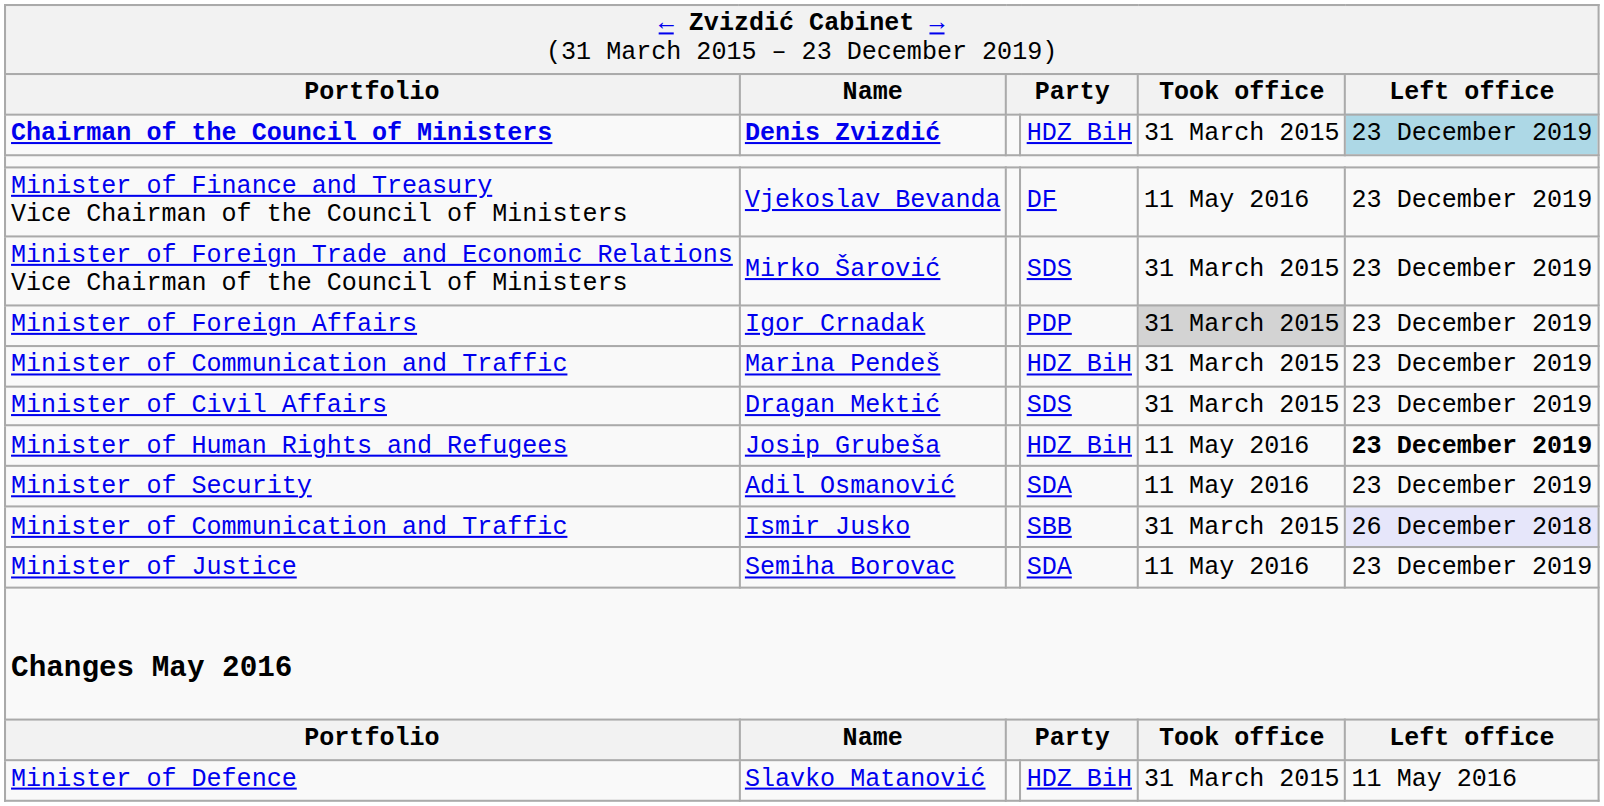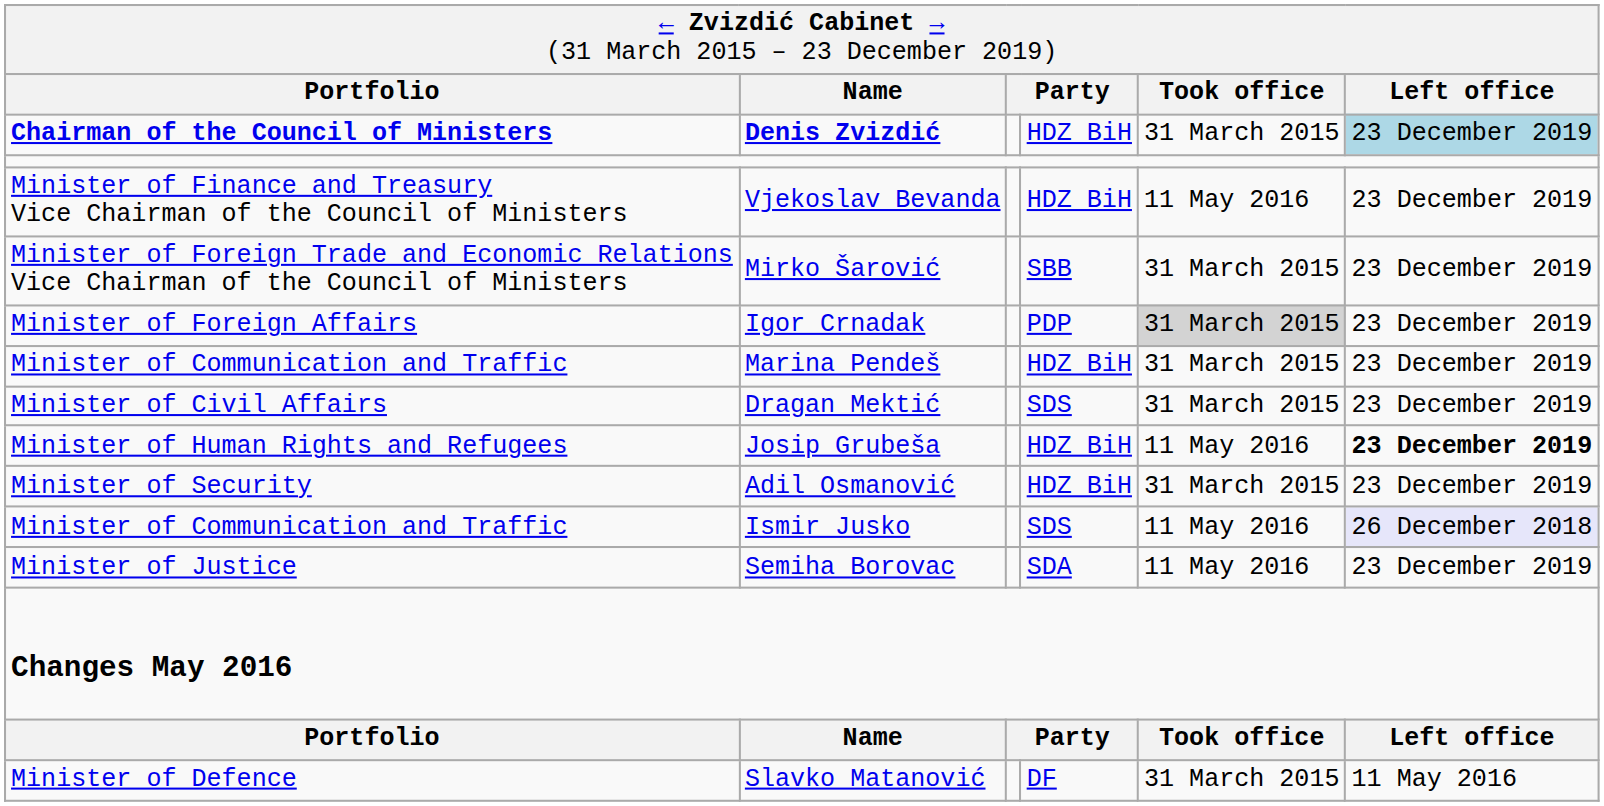(1042, 202) DF -> (1079, 202) HDZ BiH
(1049, 271) SDS -> (1049, 271) SBB
(1049, 487) SDA -> (1079, 487) HDZ BiH
(1227, 487) 11 May 2016 -> (1242, 487) 31 March 2015
(1049, 528) SBB -> (1049, 528) SDS
(1242, 528) 31 March 2015 -> (1227, 528) 11 May 2016
(1079, 781) HDZ BiH -> (1042, 781) DF
